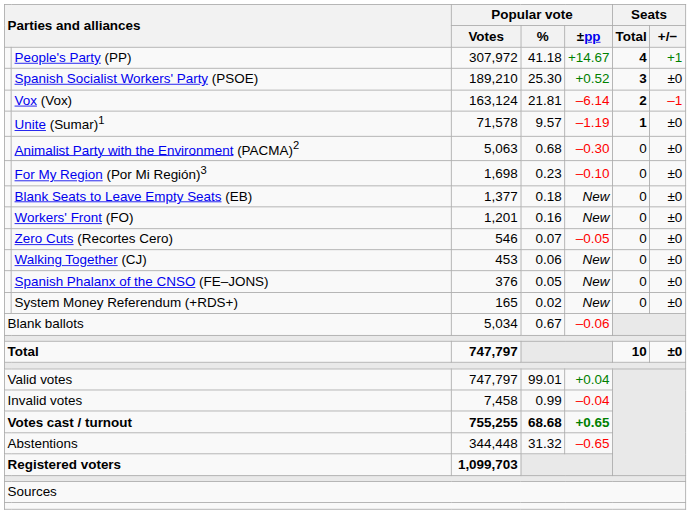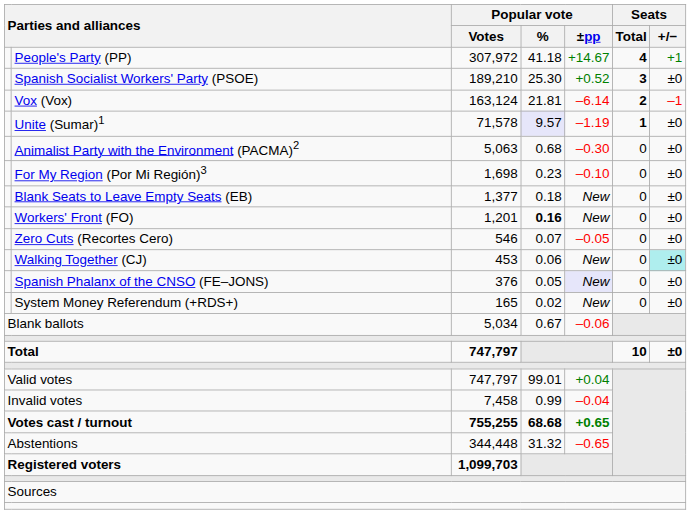(549, 123) no background -> (549, 123) lavender background
(549, 217) normal -> (549, 217) bold
(675, 260) no background -> (675, 260) paleturquoise background
(596, 281) no background -> (596, 281) lavender background
